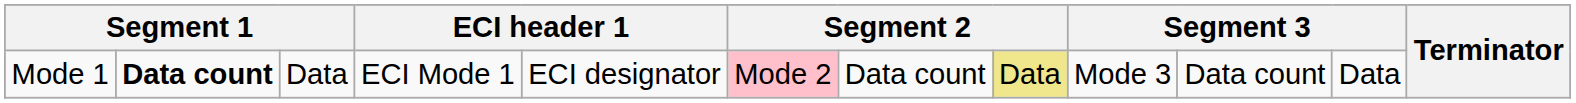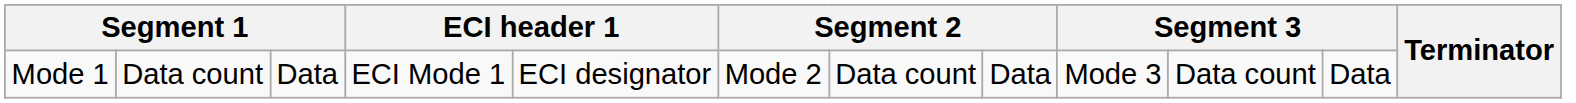(197, 73) bold -> (193, 73) normal
(783, 73) pink background -> (773, 73) no background
(1030, 73) khaki background -> (1020, 73) no background
